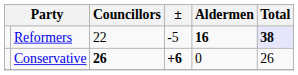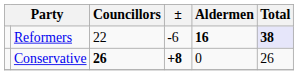(173, 37) -5 -> (173, 37) -6
(175, 59) +6 -> (175, 59) +8
